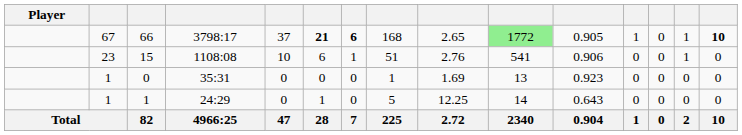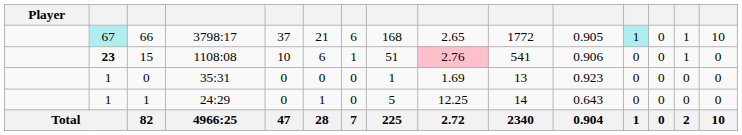(108, 36) no background -> (108, 36) paleturquoise background
(322, 36) bold -> (322, 36) normal
(354, 36) bold -> (354, 36) normal
(521, 36) lightgreen background -> (521, 36) no background
(636, 36) no background -> (636, 36) paleturquoise background
(718, 36) bold -> (718, 36) normal
(108, 57) normal -> (108, 57) bold
(453, 57) no background -> (453, 57) pink background
